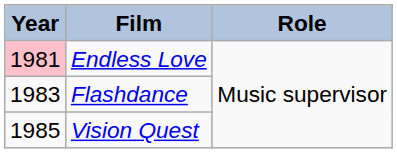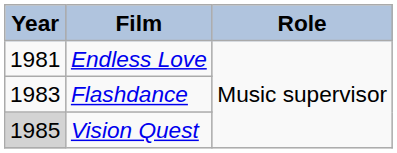(35, 59) pink background -> (35, 59) no background
(35, 130) no background -> (35, 130) lightgrey background
